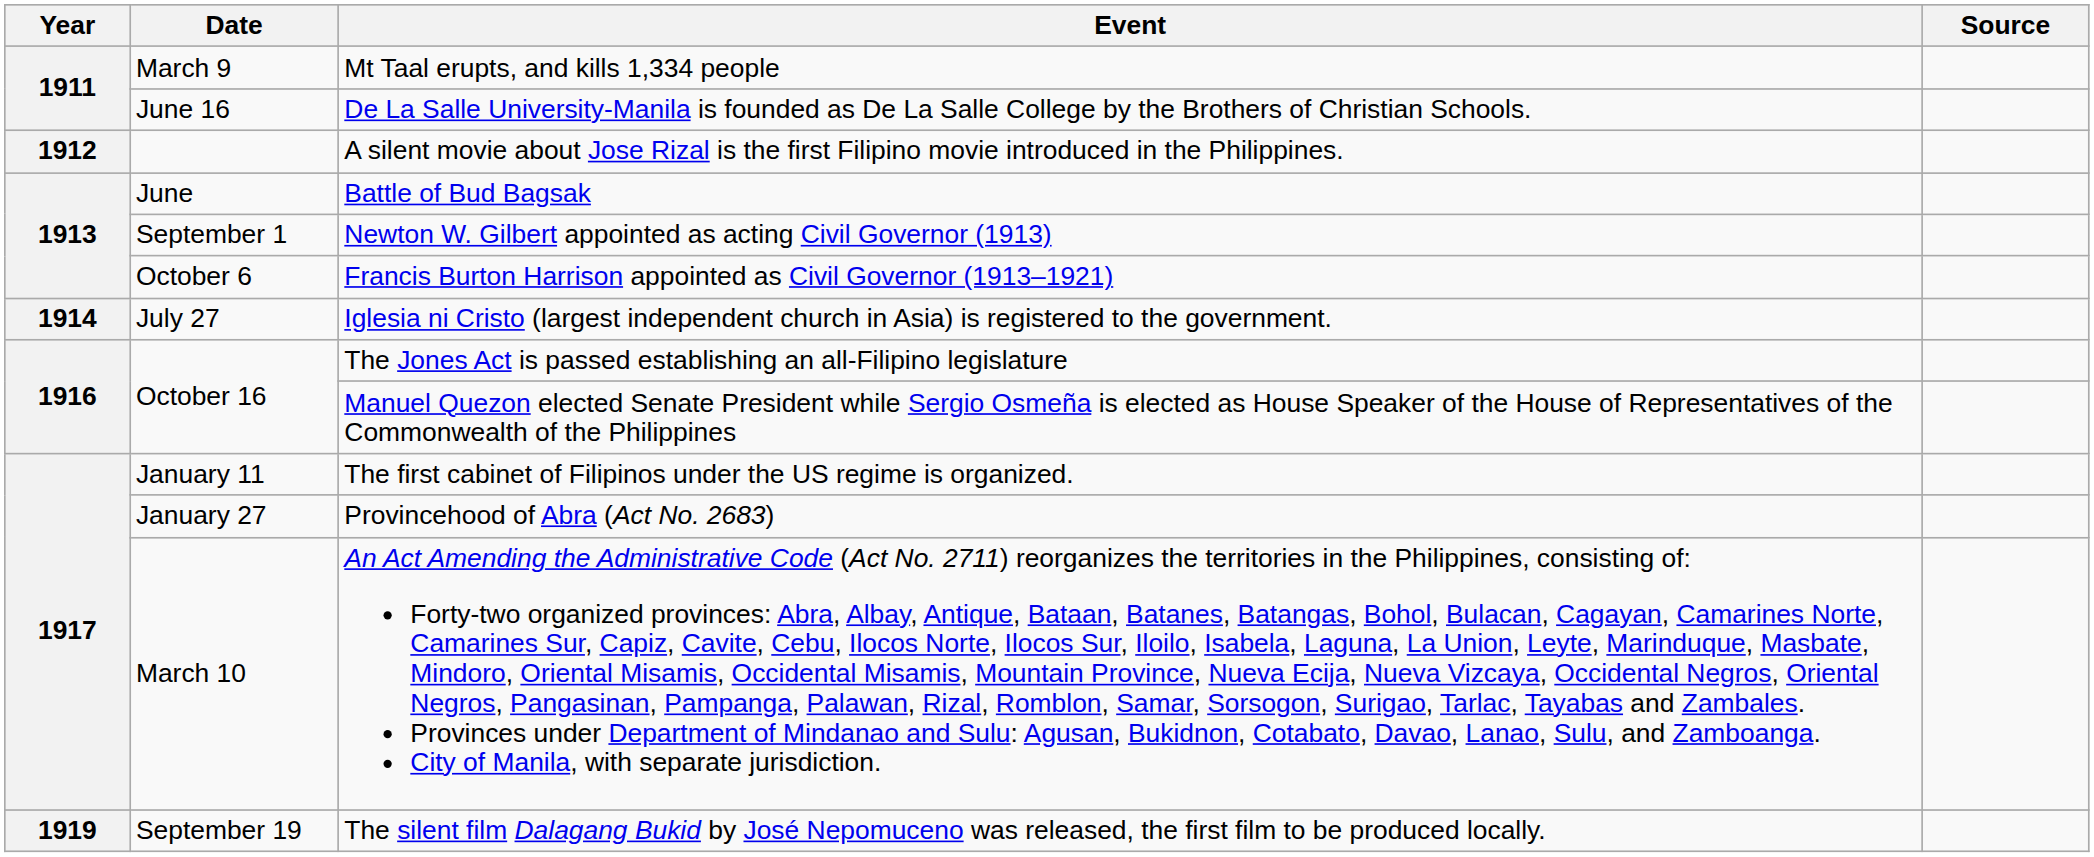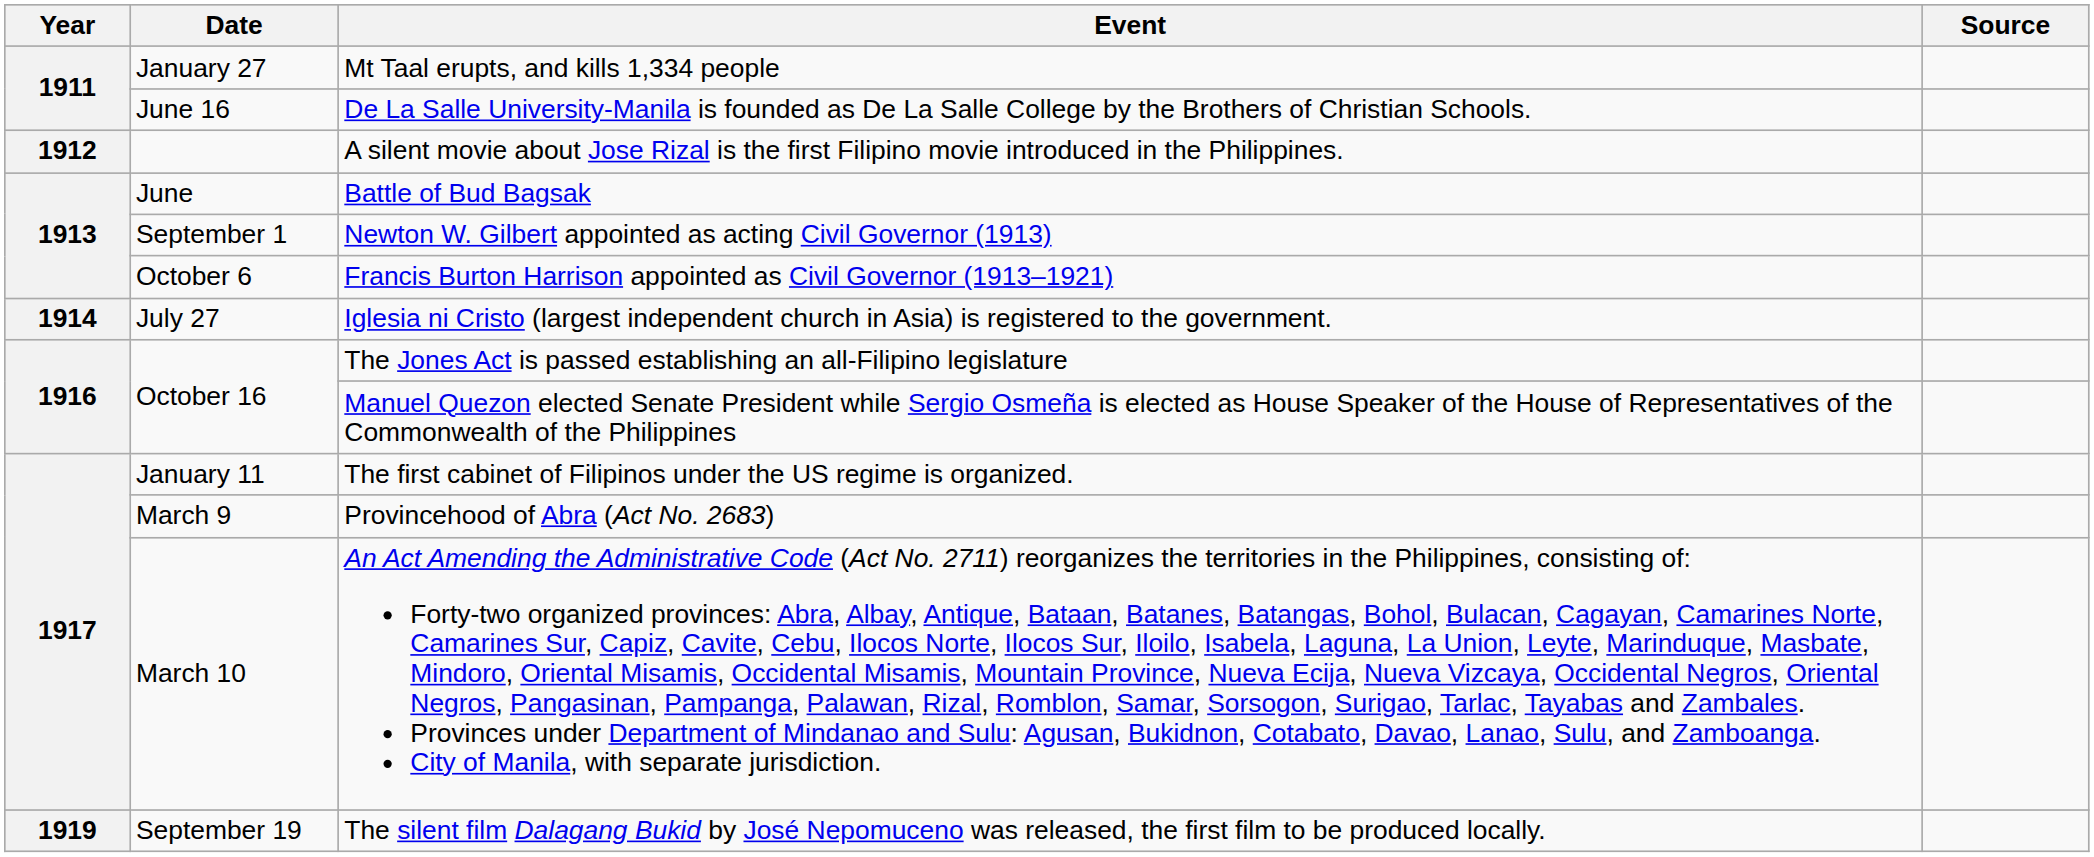(184, 67) March 9 -> (201, 67) January 27
(201, 515) January 27 -> (184, 515) March 9
